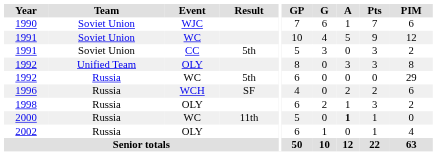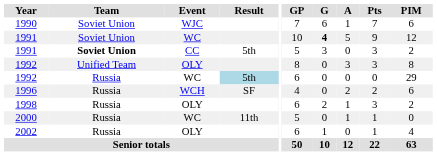(324, 37) normal -> (324, 37) bold
(107, 51) normal -> (107, 51) bold
(249, 77) no background -> (249, 77) lightblue background
(348, 118) bold -> (348, 118) normal
